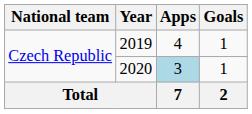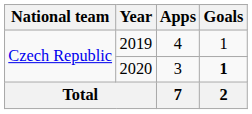(178, 69) lightblue background -> (178, 69) no background
(224, 69) normal -> (224, 69) bold
